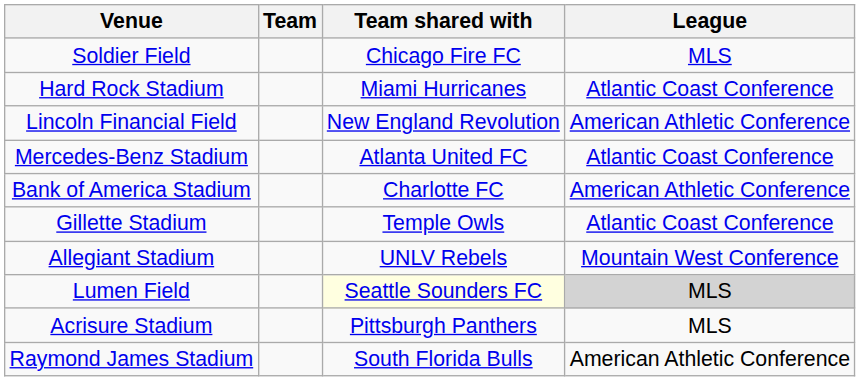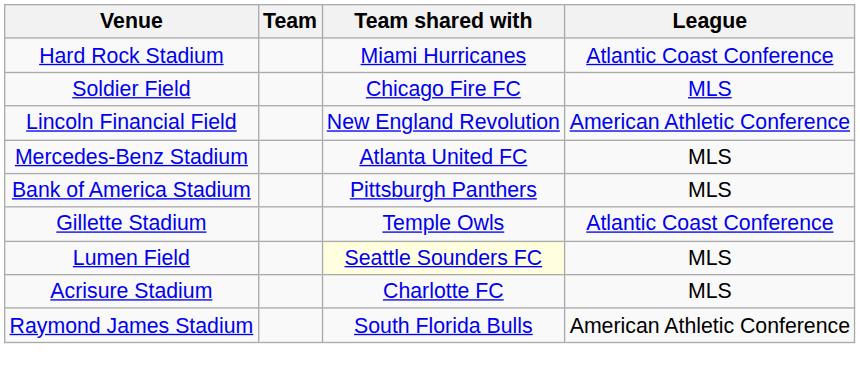rows swapped: (131, 55) <-> (131, 88)
(710, 156) Atlantic Coast Conference -> (710, 156) MLS
(443, 190) Charlotte FC -> (443, 190) Pittsburgh Panthers
(710, 190) American Athletic Conference -> (710, 190) MLS
- row: (131, 257)
(710, 291) lightgrey background -> (710, 257) no background
(443, 325) Pittsburgh Panthers -> (443, 291) Charlotte FC
